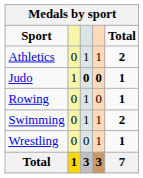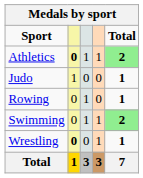(74, 57) normal -> (74, 57) bold
(122, 57) no background -> (122, 57) lightgreen background
(86, 78) bold -> (86, 78) normal
(99, 78) bold -> (99, 78) normal
(122, 120) no background -> (122, 120) lightgreen background
(74, 141) normal -> (74, 141) bold
